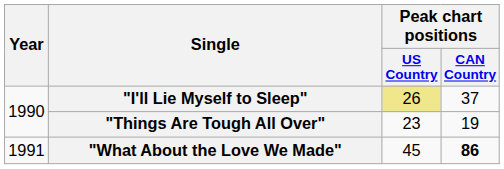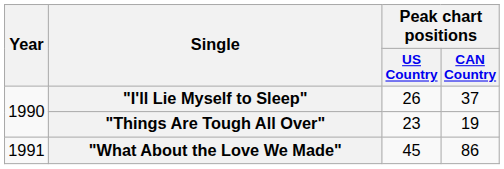(412, 98) khaki background -> (412, 98) no background
(470, 150) bold -> (470, 150) normal
